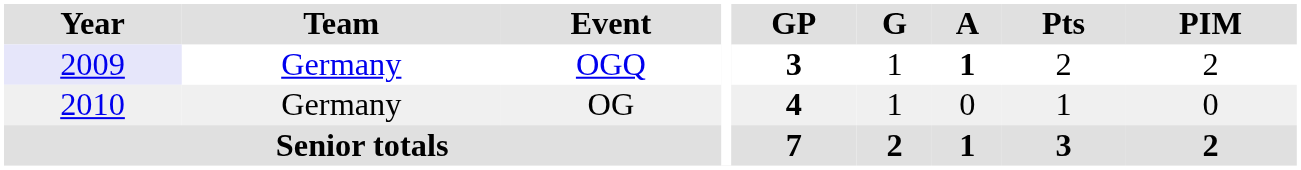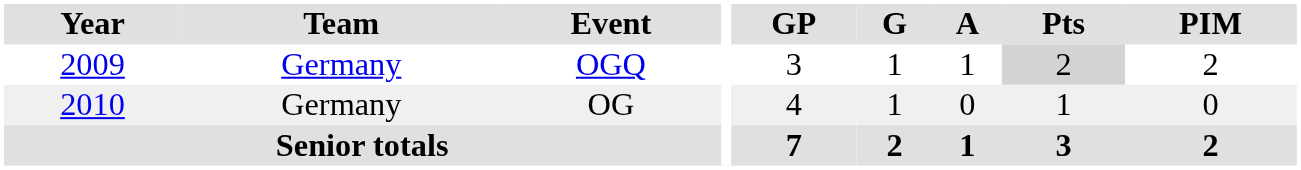(93, 64) lavender background -> (93, 64) no background
(794, 64) bold -> (794, 64) normal
(967, 64) bold -> (967, 64) normal
(1063, 64) no background -> (1063, 64) lightgrey background
(794, 104) bold -> (794, 104) normal
